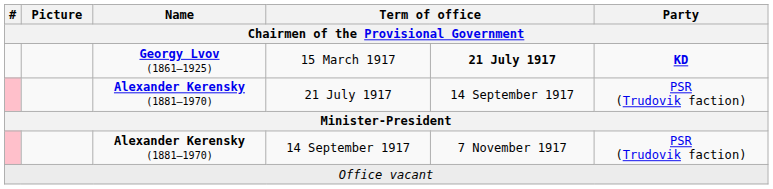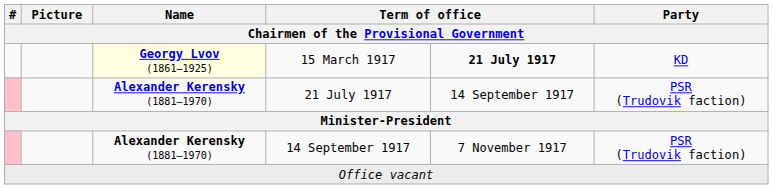(179, 61) no background -> (179, 61) lightyellow background
(681, 61) bold -> (681, 61) normal
